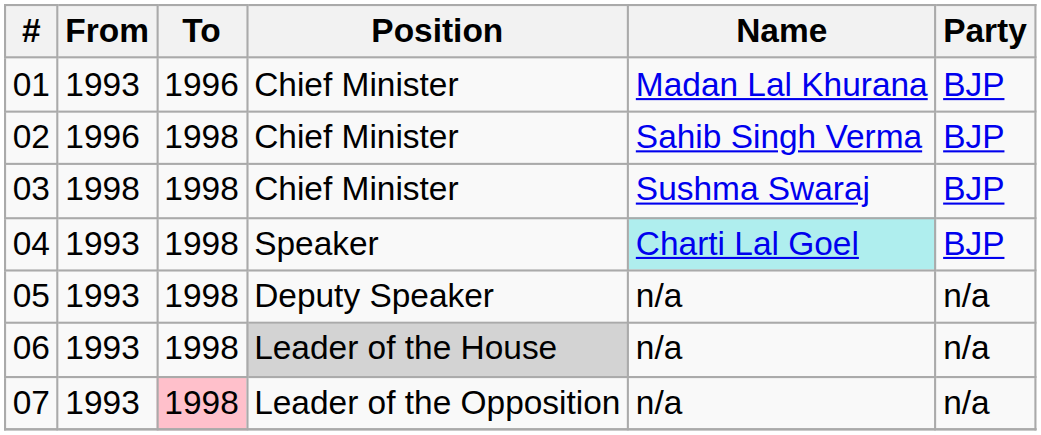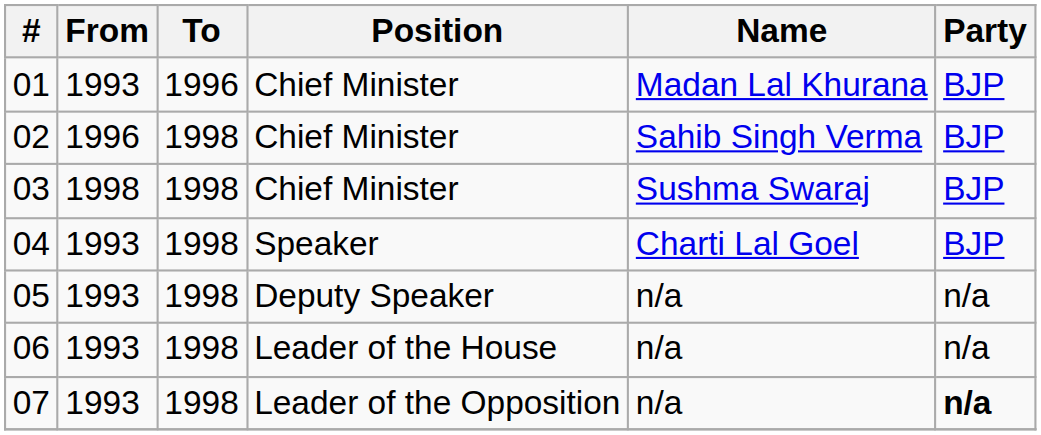(747, 243) paleturquoise background -> (747, 243) no background
(406, 349) lightgrey background -> (406, 349) no background
(202, 402) pink background -> (202, 402) no background
(966, 402) normal -> (967, 402) bold
